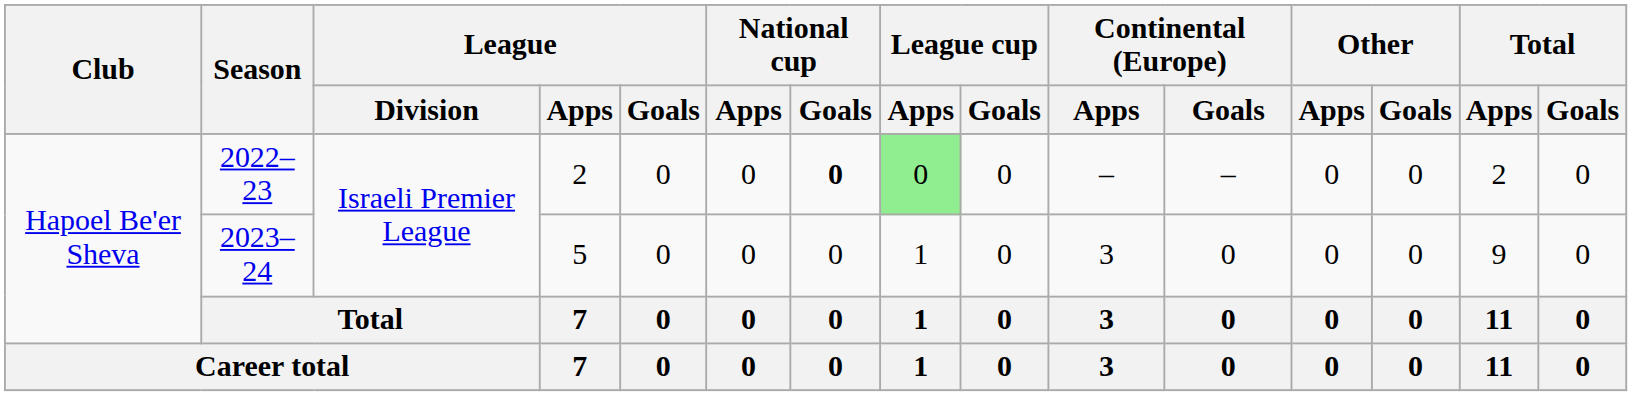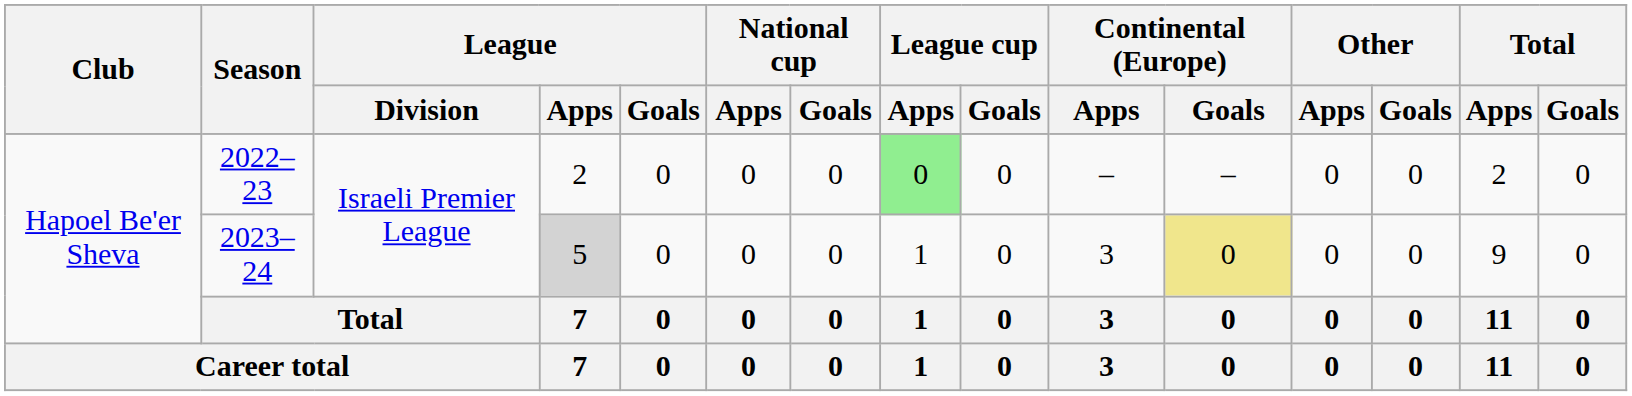(835, 173) bold -> (835, 173) normal
(580, 254) no background -> (580, 254) lightgrey background
(1228, 254) no background -> (1228, 254) khaki background
